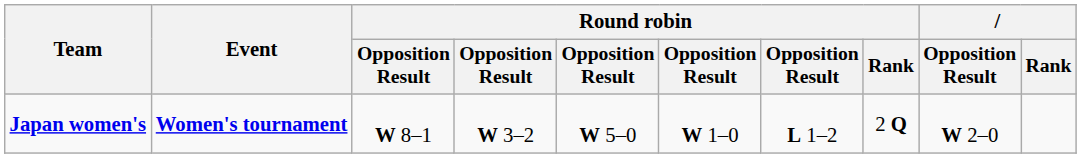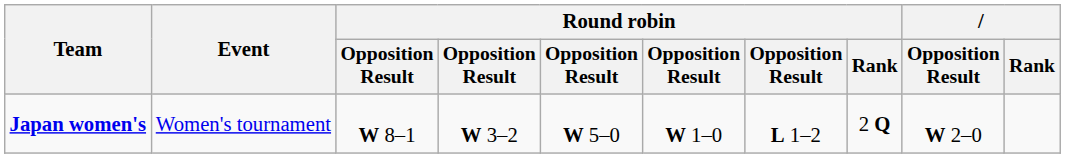(252, 123) bold -> (243, 123) normal
